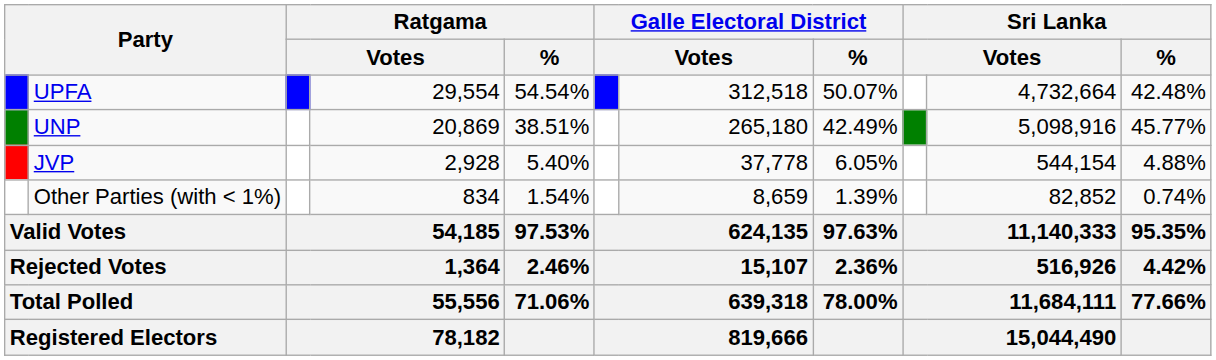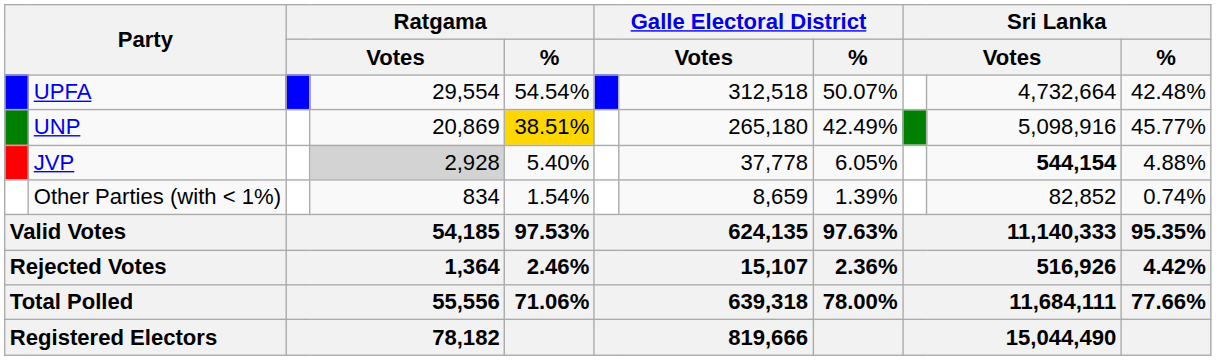(552, 127) no background -> (552, 127) gold background
(472, 162) no background -> (472, 162) lightgrey background
(1076, 162) normal -> (1076, 162) bold
